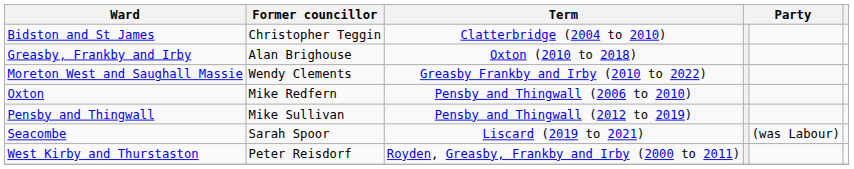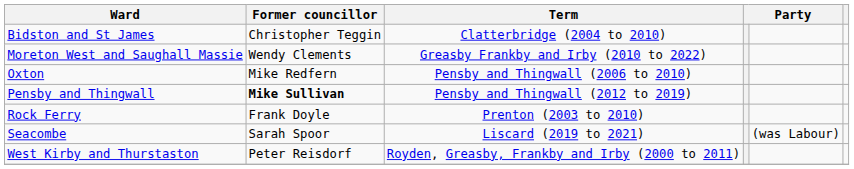- row: (99, 54)
(296, 114) normal -> (296, 94) bold
+ row: (44, 114)
